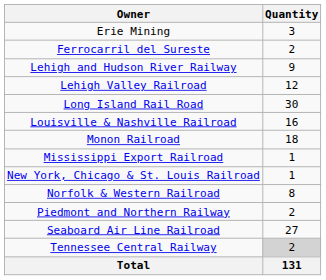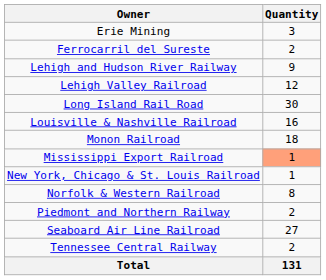(292, 158) no background -> (292, 158) lightsalmon background
(292, 248) lightgrey background -> (292, 248) no background
